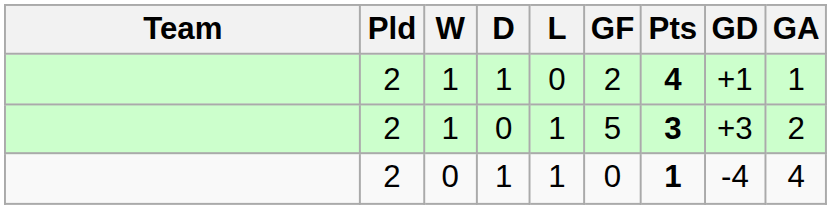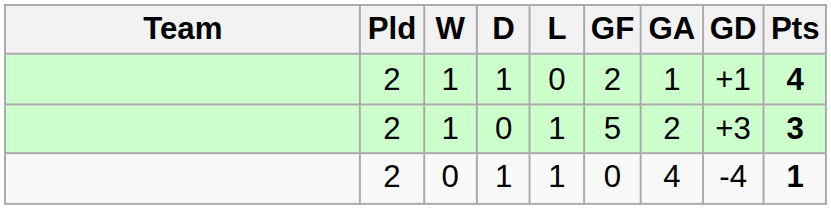columns swapped: (796, 29) <-> (673, 29)
